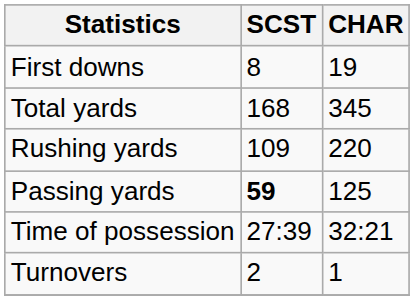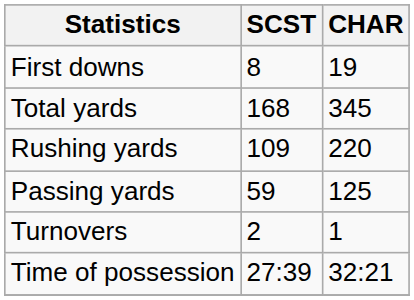(261, 190) bold -> (261, 190) normal
rows swapped: (69, 273) <-> (123, 232)
